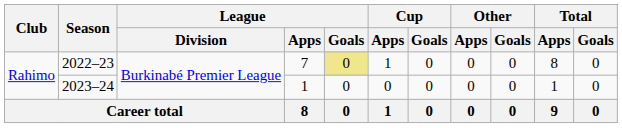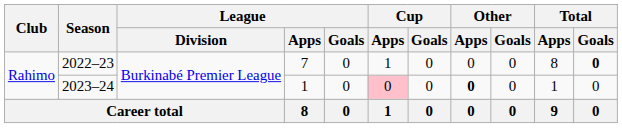(346, 63) khaki background -> (346, 63) no background
(596, 63) normal -> (596, 63) bold
(388, 87) no background -> (388, 87) pink background
(471, 87) normal -> (471, 87) bold
